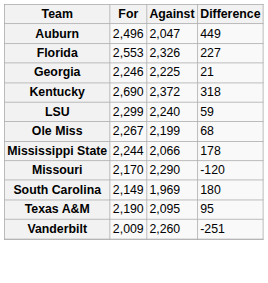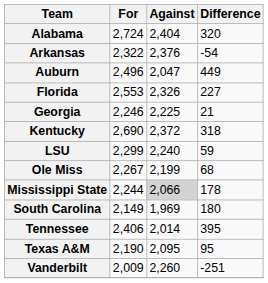+ row: (57, 33)
+ row: (57, 53)
(165, 151) no background -> (165, 190) lightgrey background
- row: (57, 170)
+ row: (57, 229)
